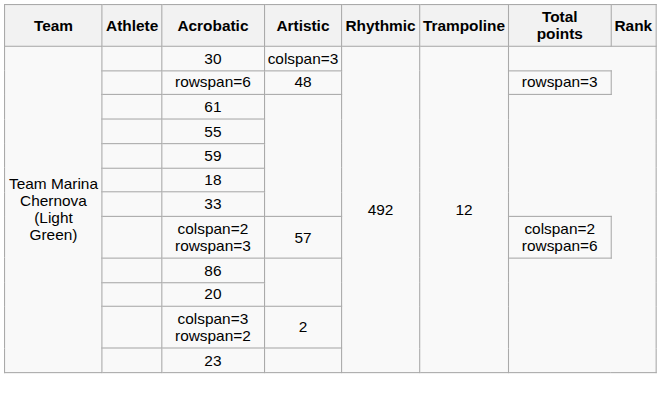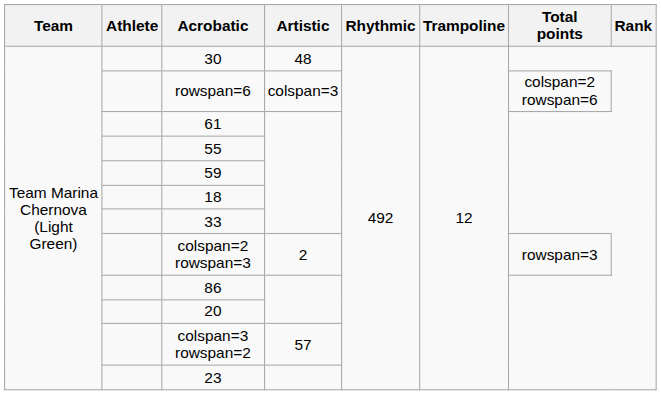(303, 59) colspan=3 -> (303, 59) 48
(303, 83) 48 -> (303, 91) colspan=3
(560, 83) rowspan=3 -> (560, 91) colspan=2 rowspan=6
(303, 238) 57 -> (303, 255) 2
(560, 238) colspan=2 rowspan=6 -> (560, 255) rowspan=3
(303, 328) 2 -> (303, 345) 57
